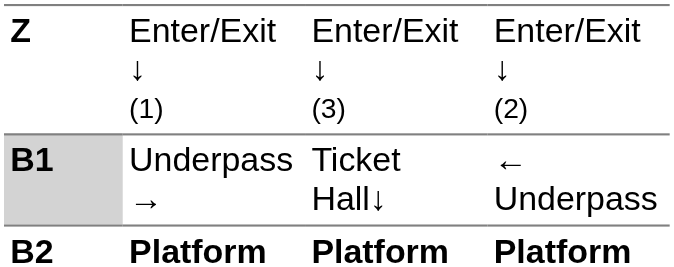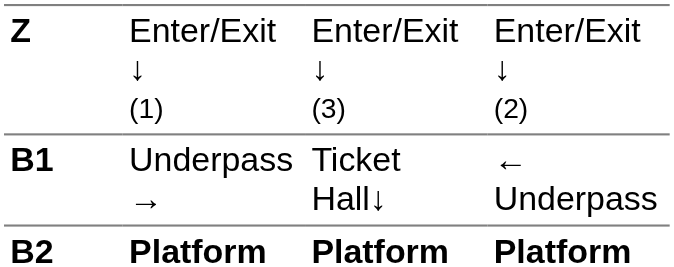(32, 160) lightgrey background -> (32, 160) no background
